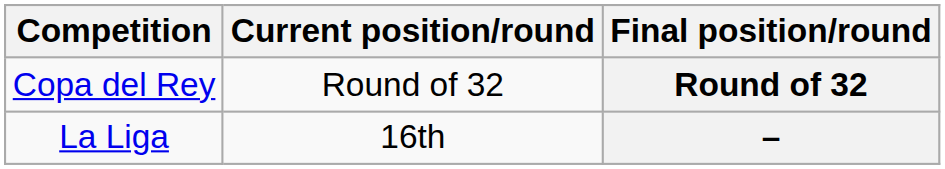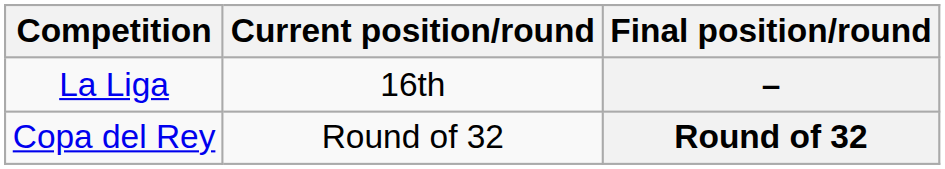rows swapped: (114, 137) <-> (114, 84)
